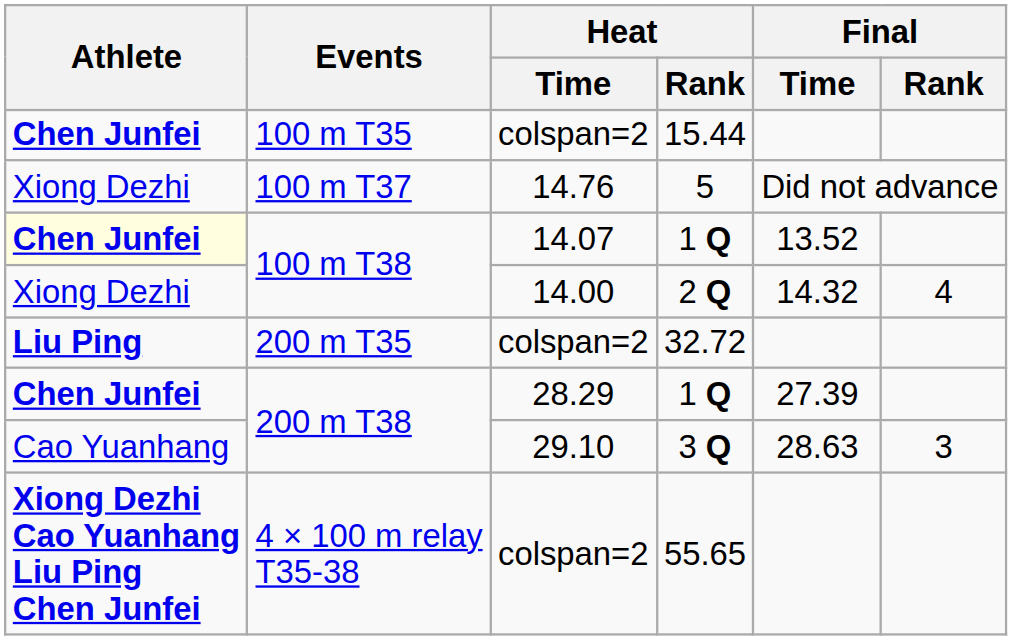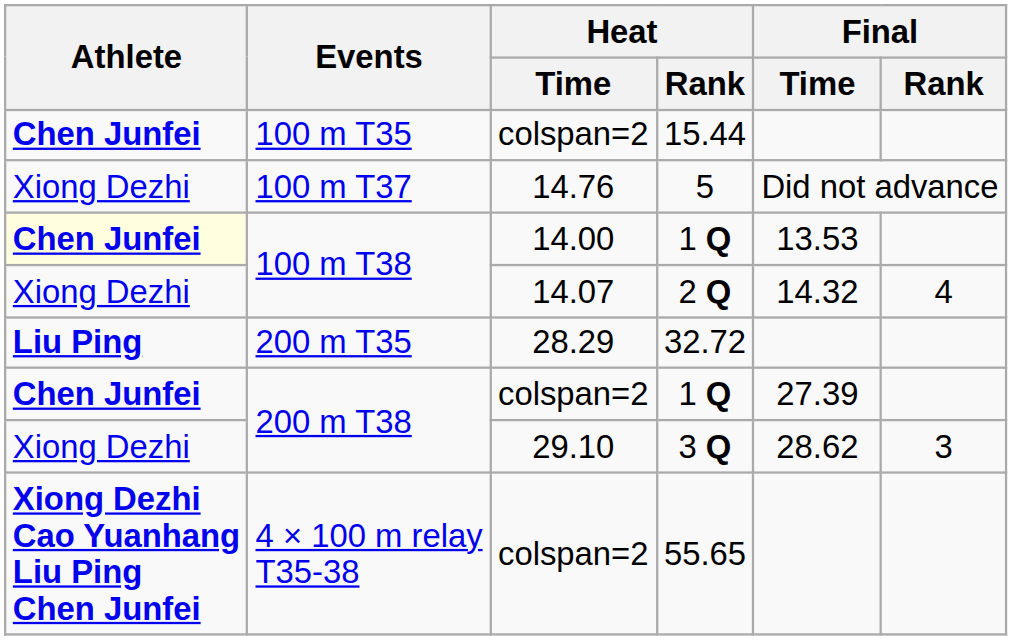(573, 239) 14.07 -> (573, 239) 14.00
(817, 239) 13.52 -> (817, 239) 13.53
(573, 291) 14.00 -> (573, 291) 14.07
(573, 343) colspan=2 -> (573, 343) 28.29
(573, 395) 28.29 -> (573, 395) colspan=2
(121, 446) Cao Yuanhang -> (101, 446) Xiong Dezhi
(817, 446) 28.63 -> (817, 446) 28.62
